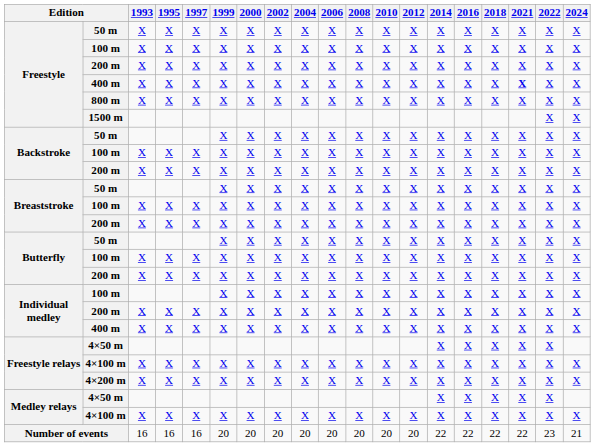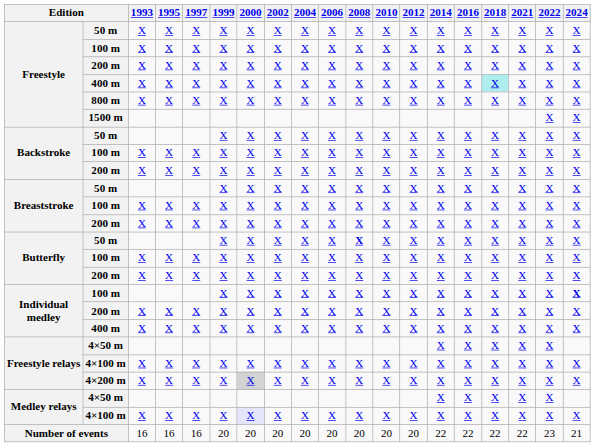(495, 83) no background -> (495, 83) paleturquoise background
(522, 83) bold -> (522, 83) normal
(359, 240) normal -> (359, 240) bold
(577, 293) normal -> (577, 293) bold
(251, 380) no background -> (251, 380) lightgrey background
(251, 415) no background -> (251, 415) lavender background
